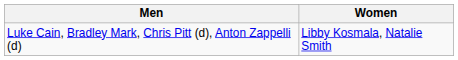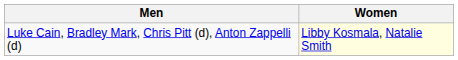(362, 39) no background -> (362, 39) lightyellow background
